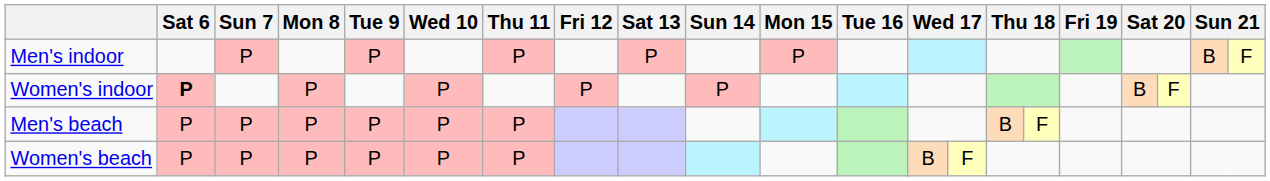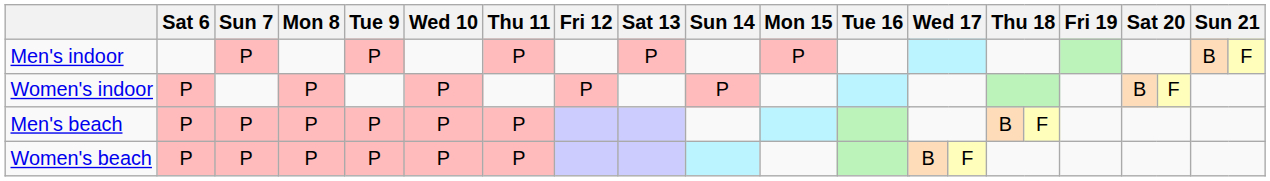(186, 90) bold -> (186, 90) normal
